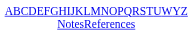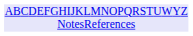(96, 18) no background -> (96, 18) lavender background
